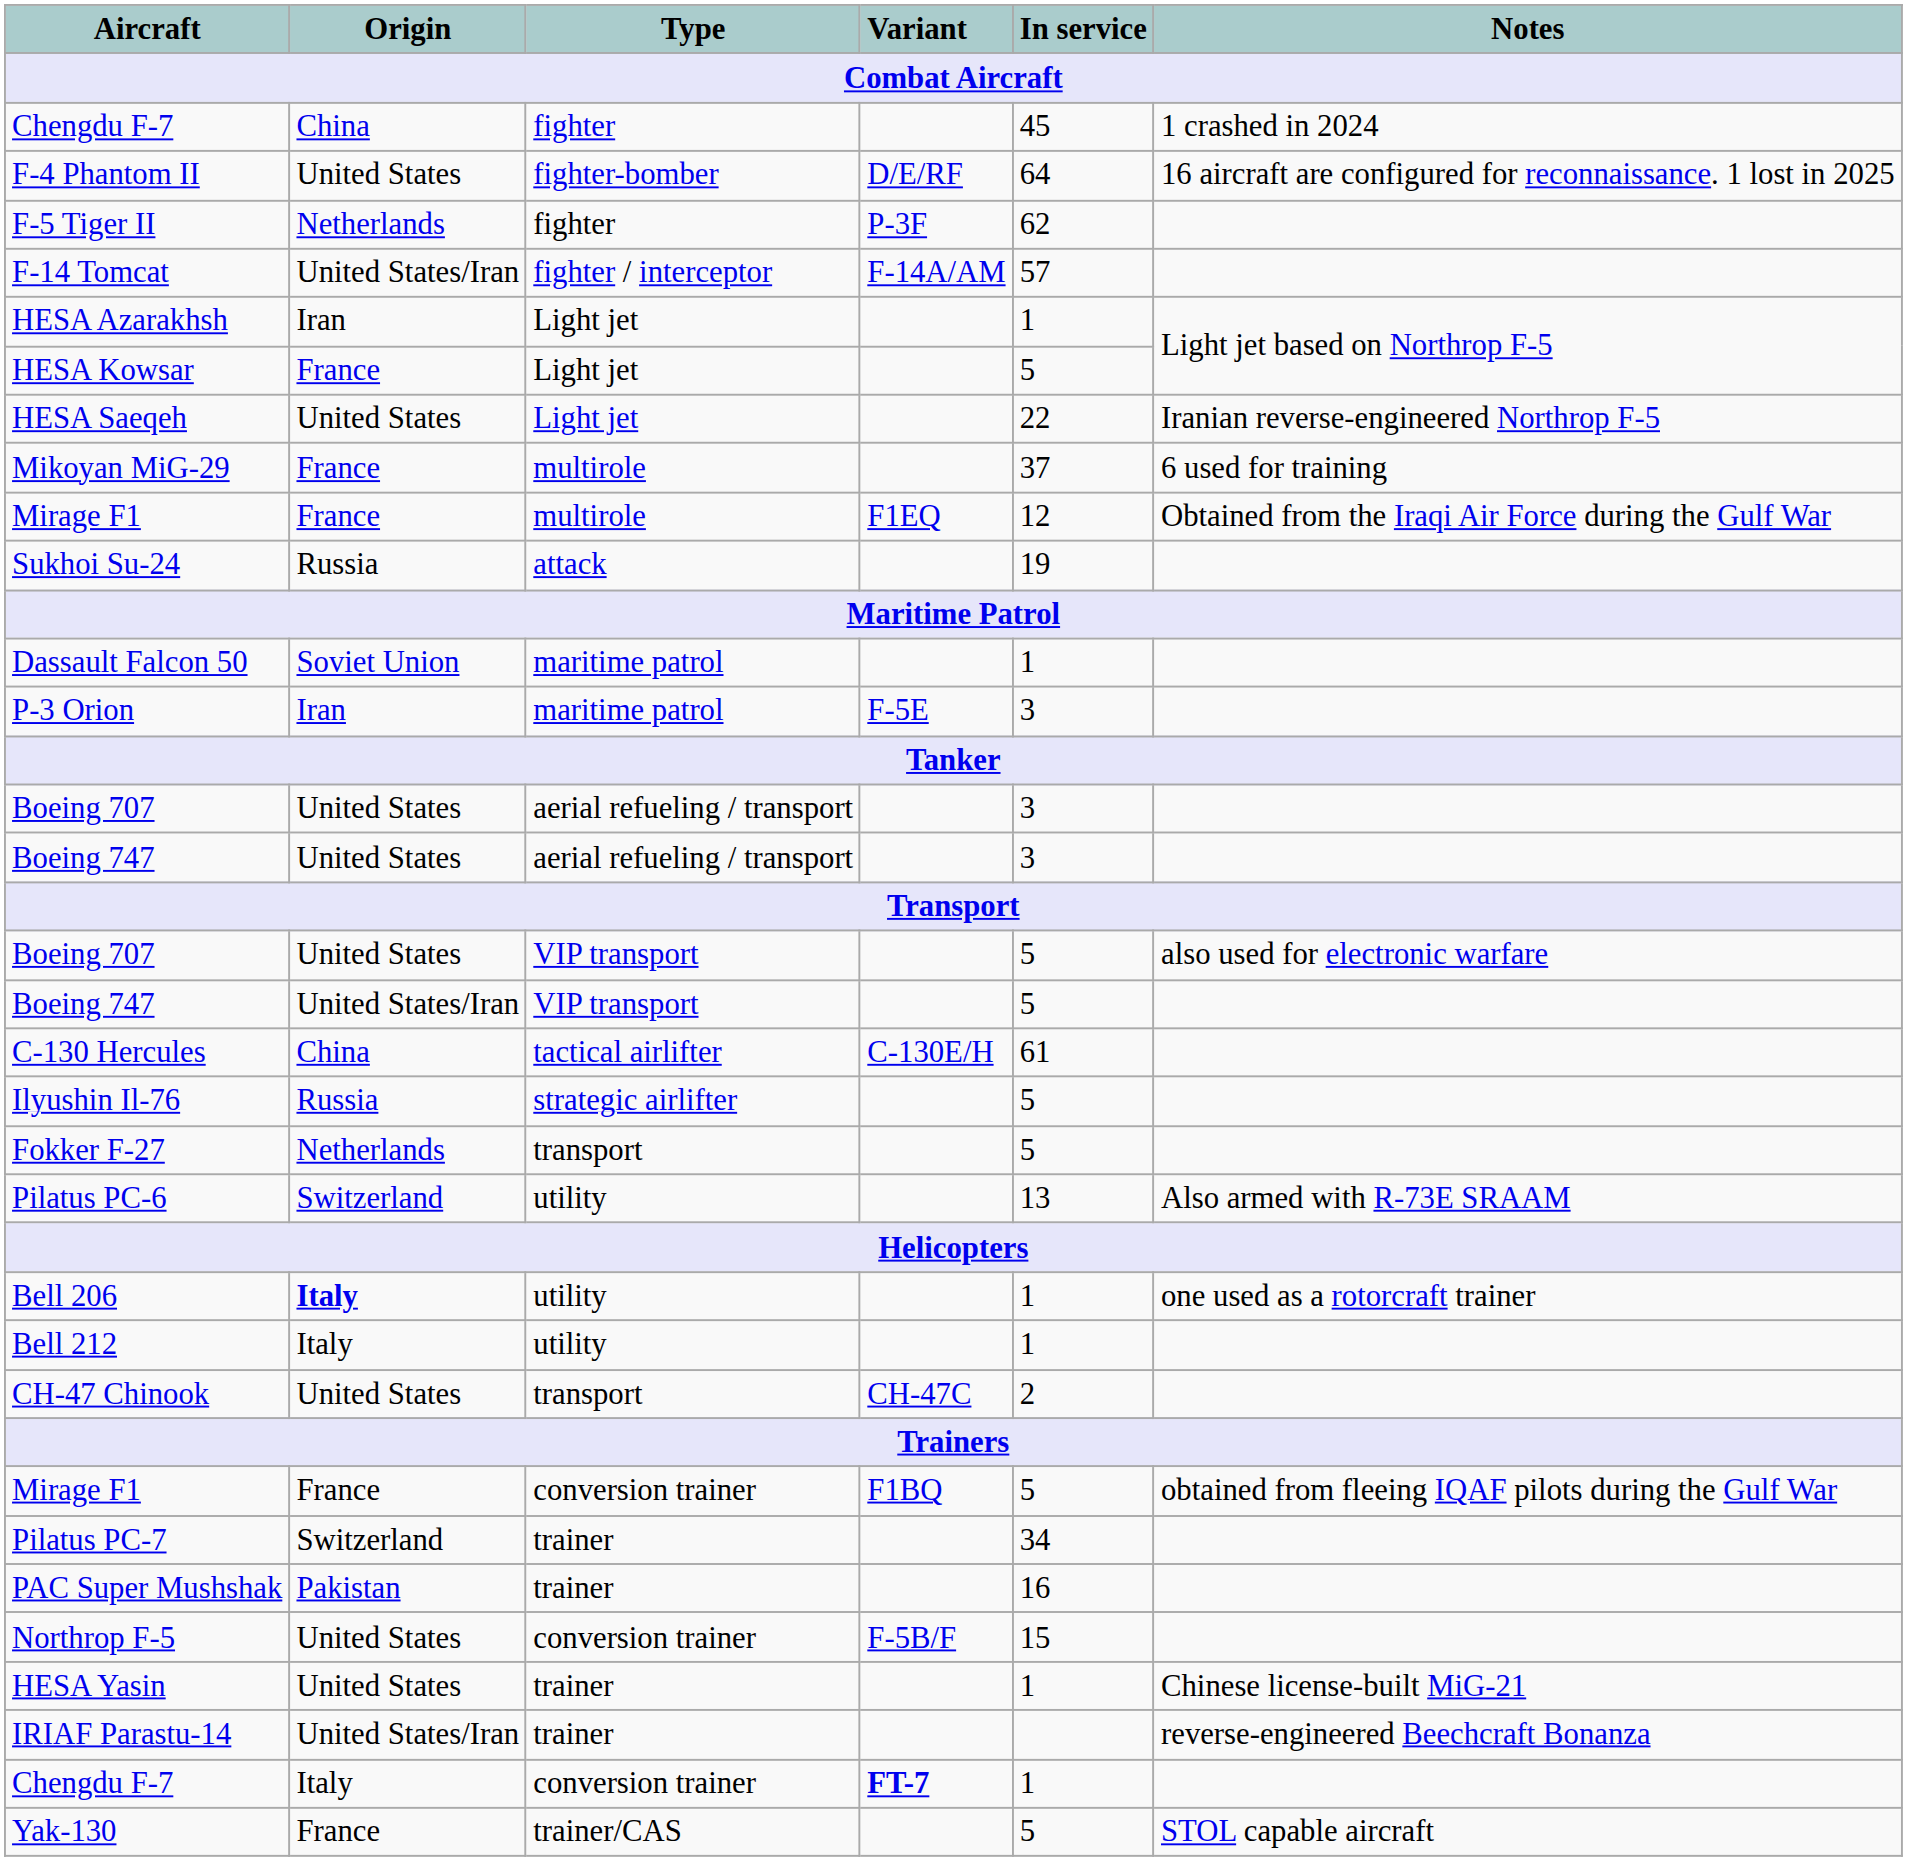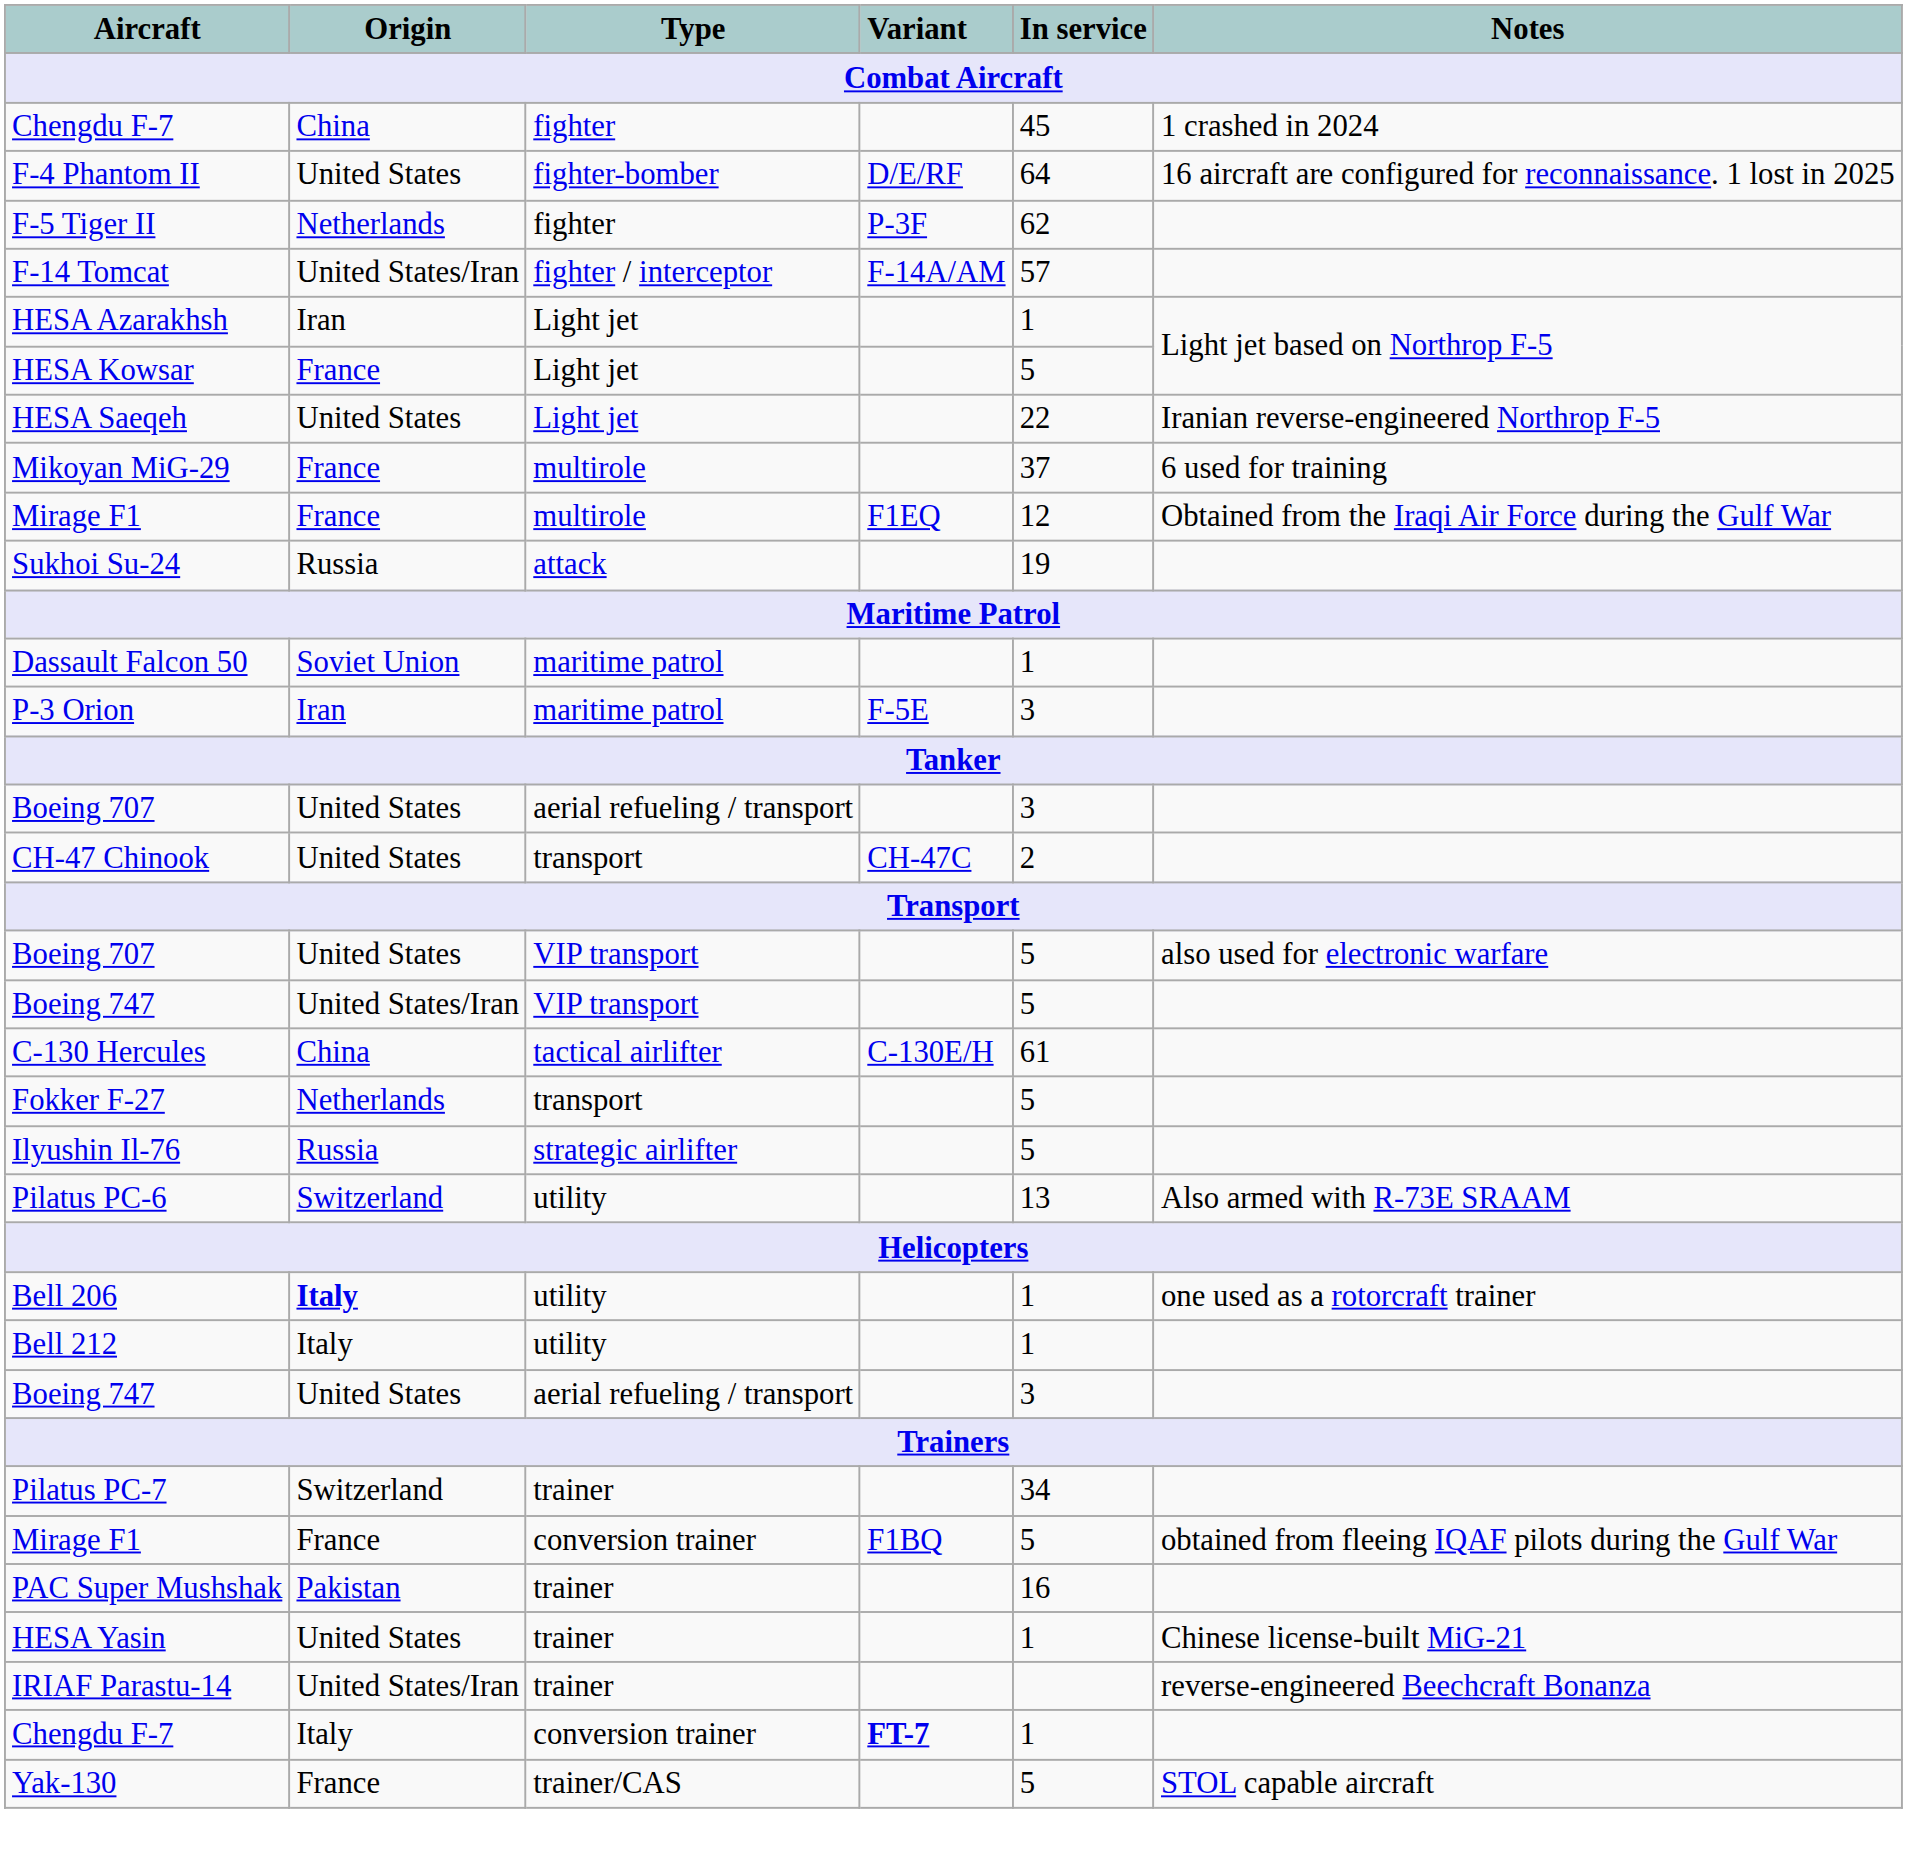rows swapped: (83, 857) <-> (111, 1393)
rows swapped: (96, 1100) <-> (88, 1149)
rows swapped: (76, 1490) <-> (89, 1539)
- row: (94, 1636)
